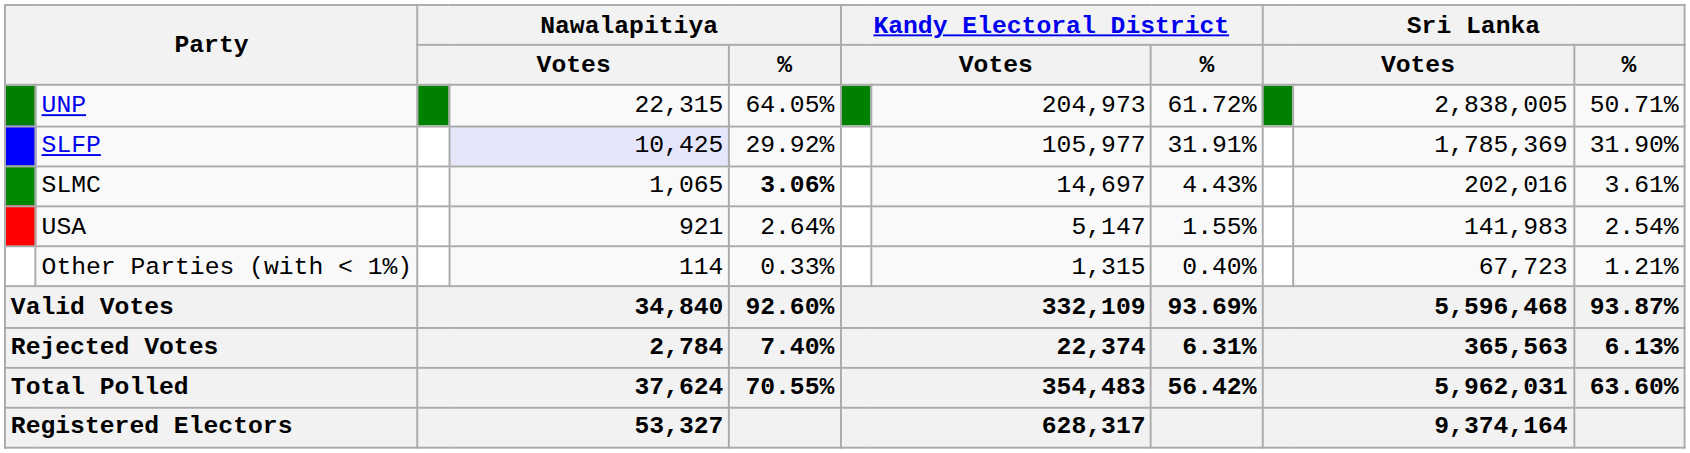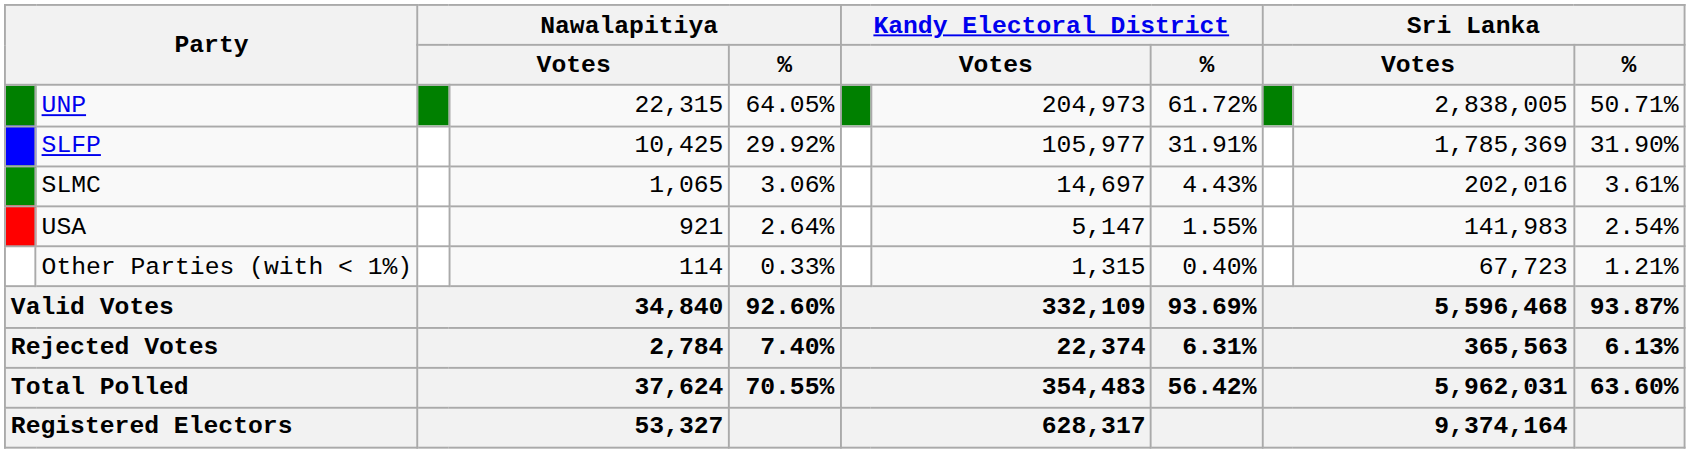(679, 146) lavender background -> (679, 146) no background
(797, 186) bold -> (797, 186) normal
